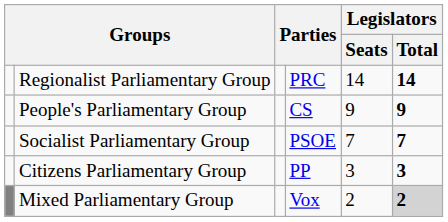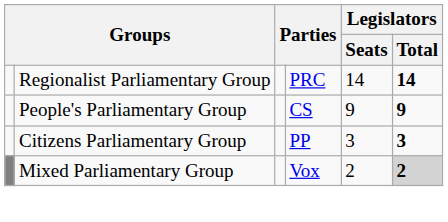- row: (134, 140)
